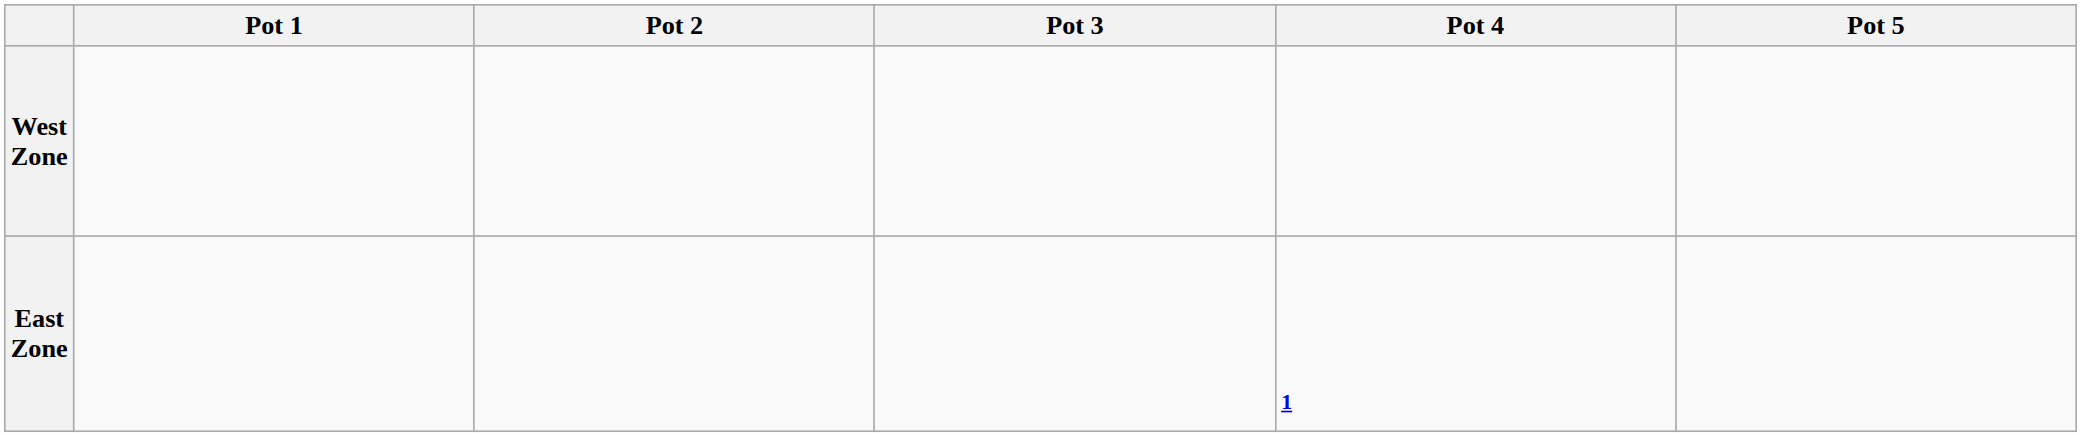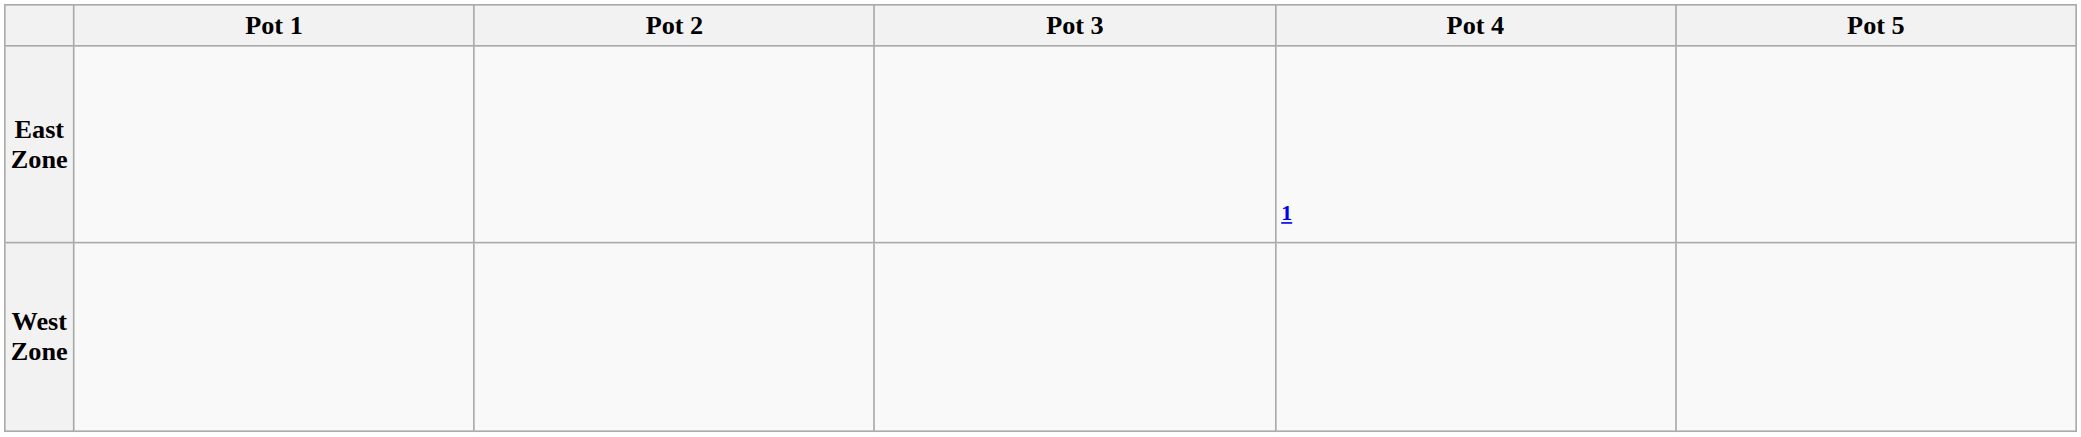rows swapped: (39, 140) <-> (39, 333)
